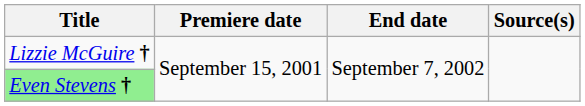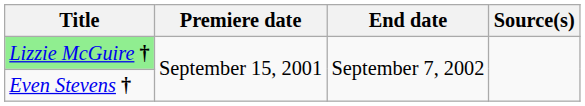(79, 52) no background -> (79, 52) lightgreen background
(70, 85) lightgreen background -> (70, 85) no background
